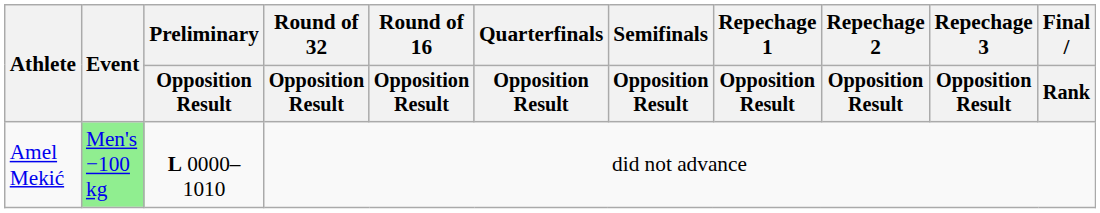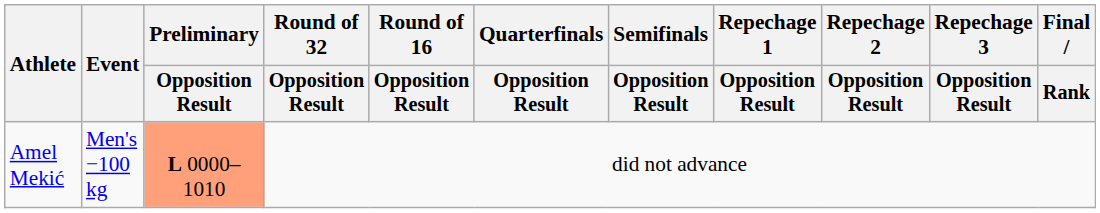(112, 164) lightgreen background -> (112, 164) no background
(204, 177) no background -> (204, 177) lightsalmon background
